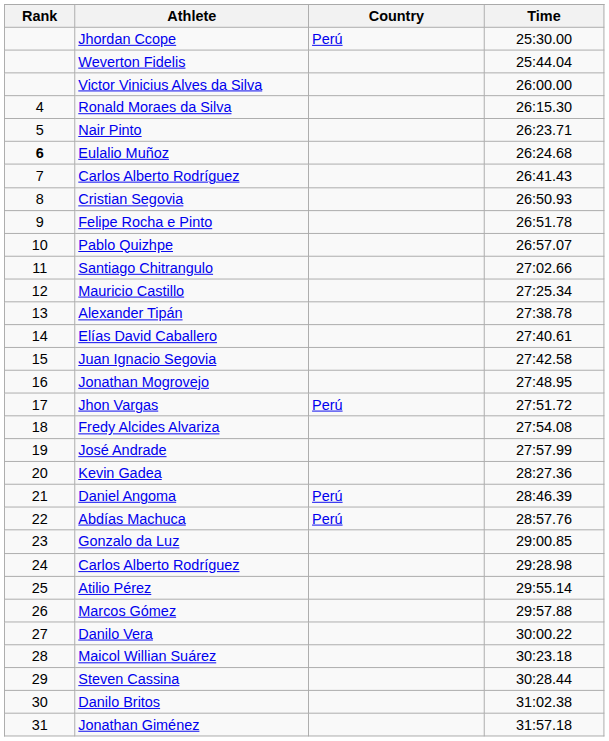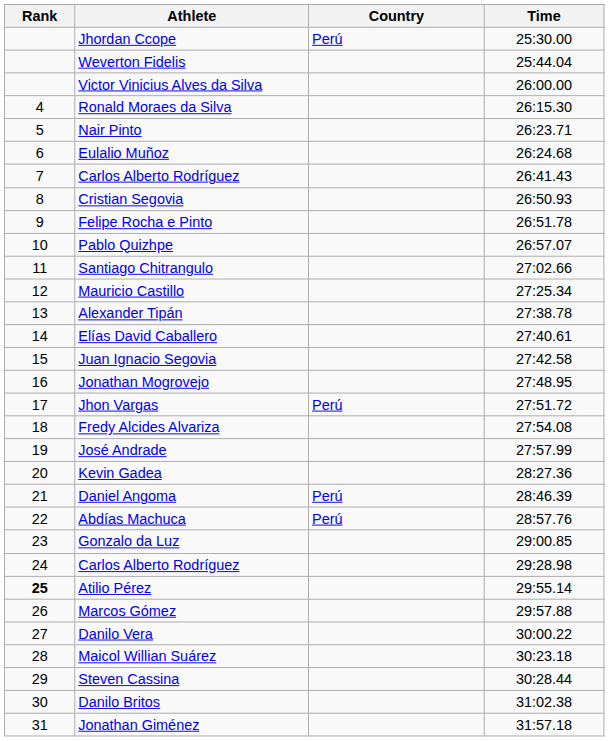(40, 153) bold -> (40, 153) normal
(40, 588) normal -> (40, 588) bold
